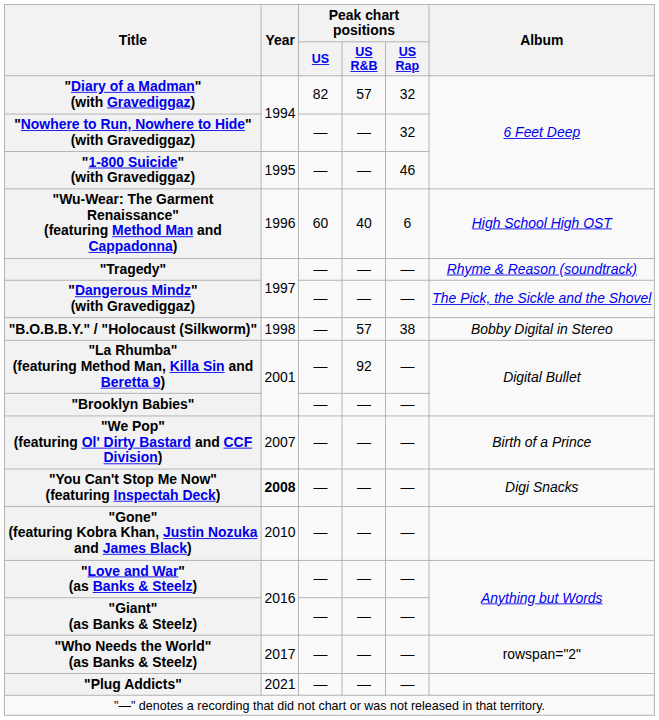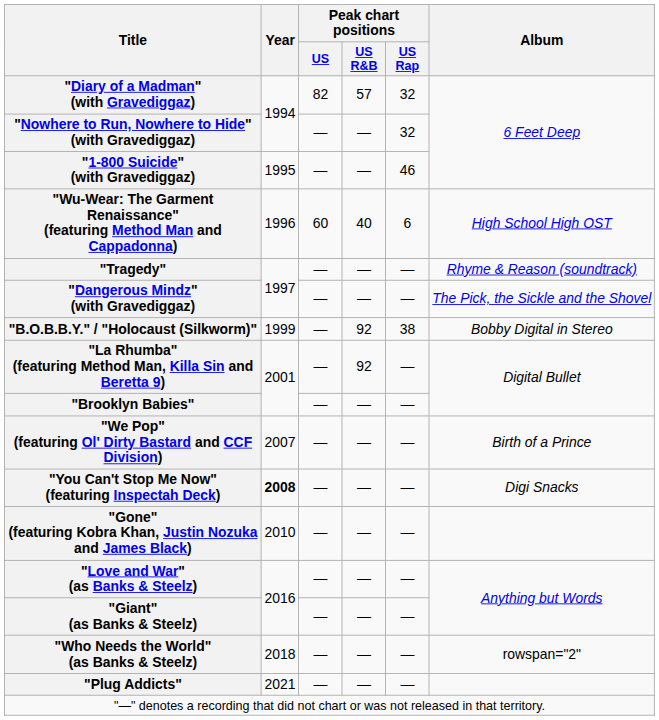(280, 329) 1998 -> (280, 329) 1999
(364, 329) 57 -> (364, 329) 92
(280, 654) 2017 -> (280, 654) 2018
